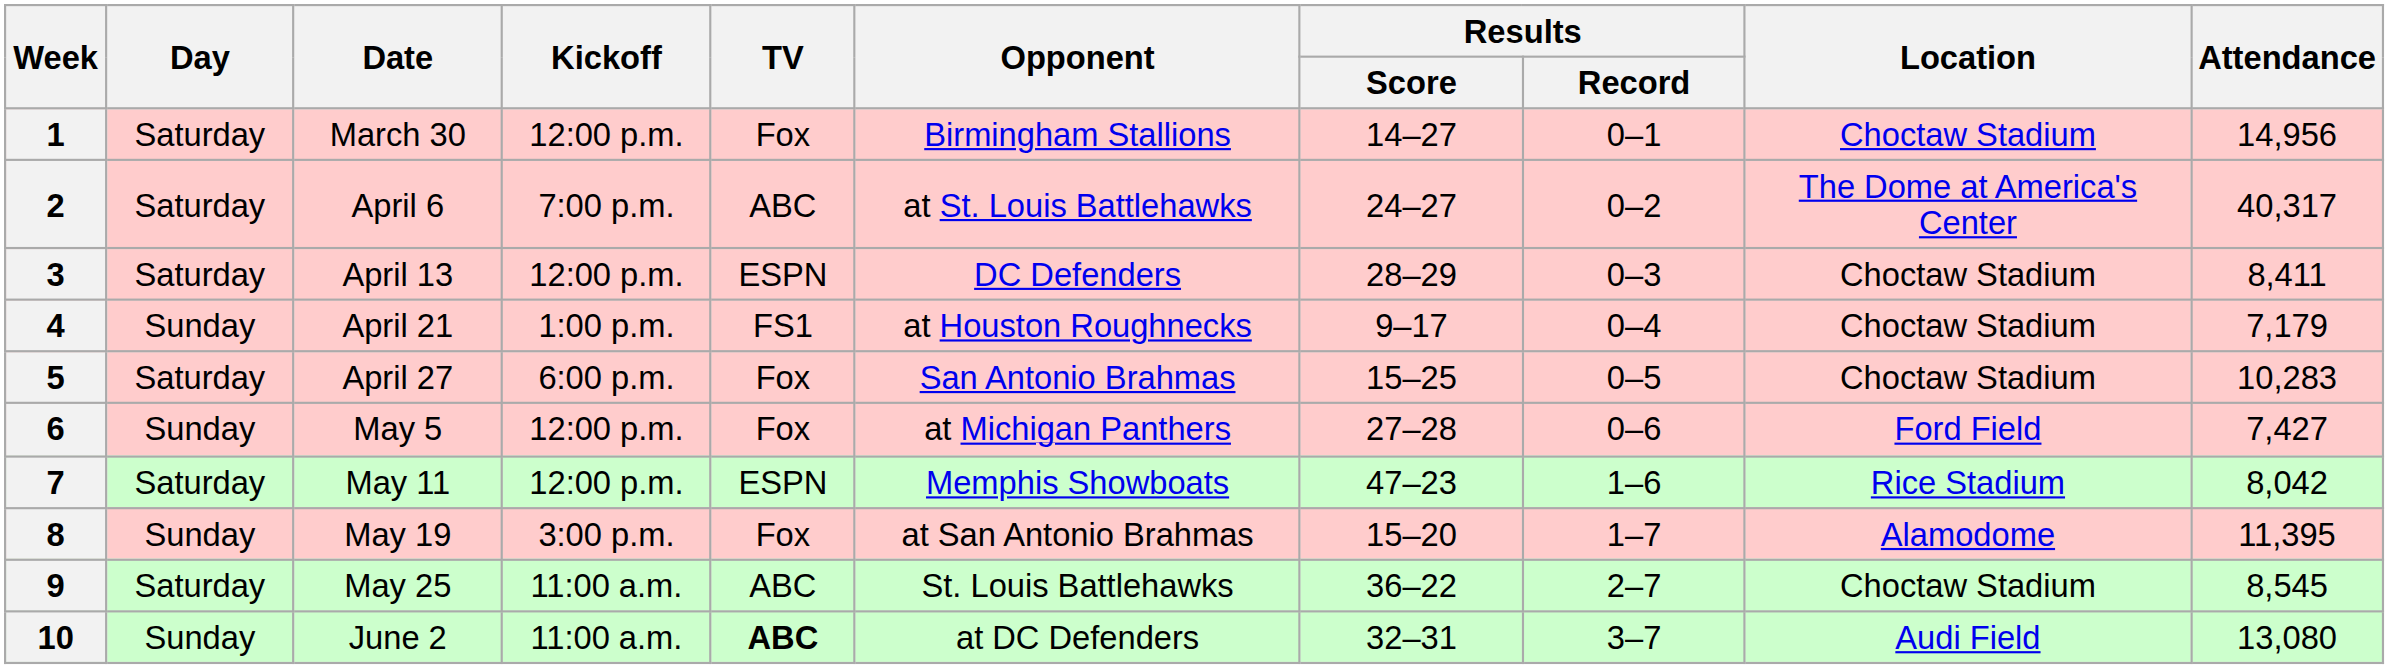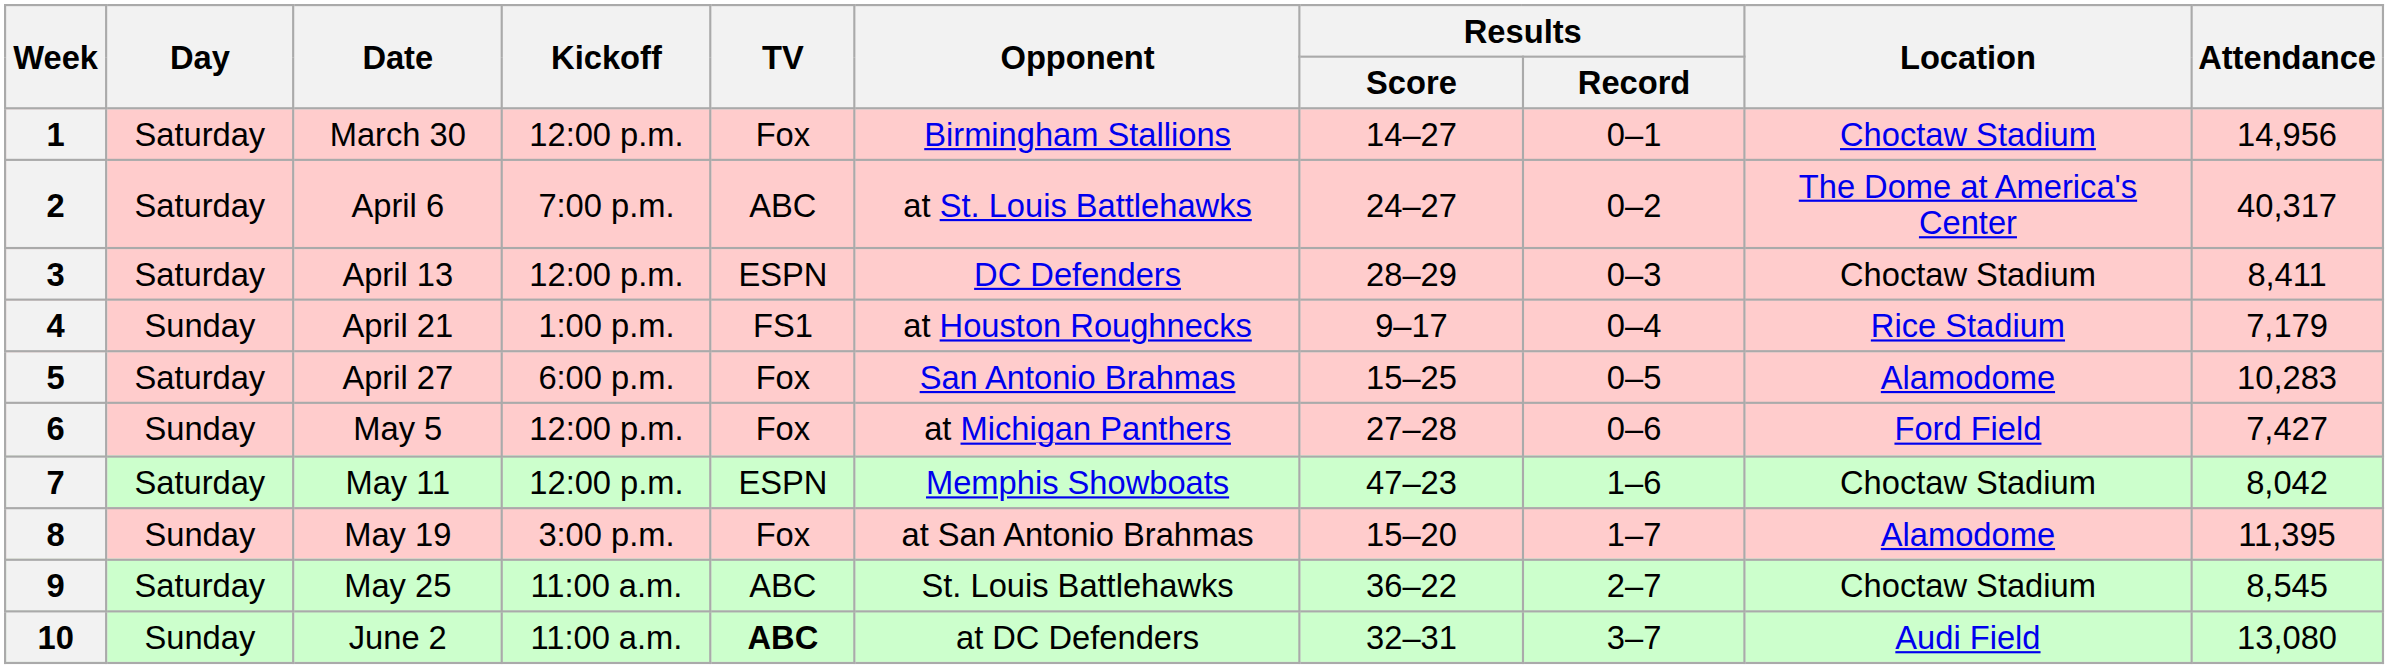(1968, 326) Choctaw Stadium -> (1968, 326) Rice Stadium
(1968, 378) Choctaw Stadium -> (1968, 378) Alamodome
(1968, 482) Rice Stadium -> (1968, 482) Choctaw Stadium
